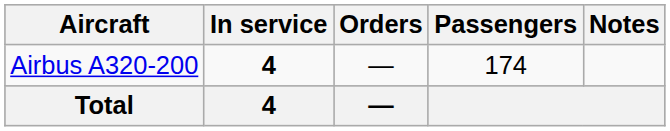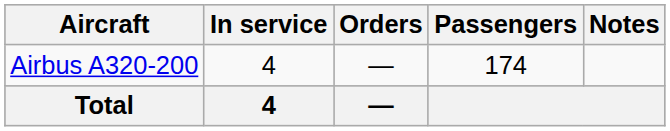(269, 65) bold -> (269, 65) normal
